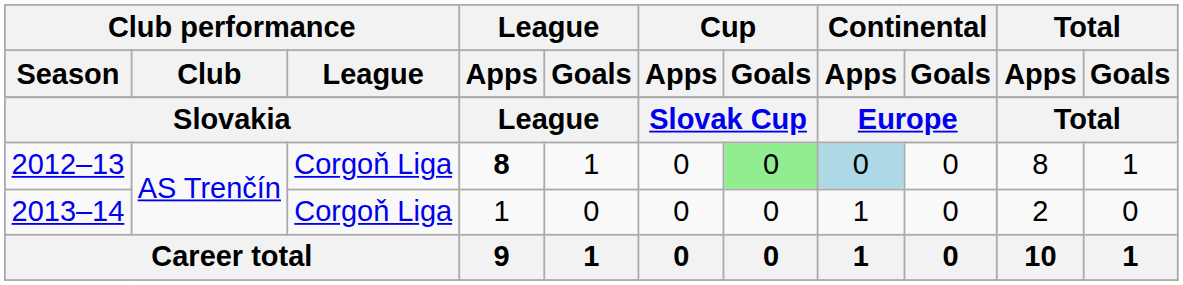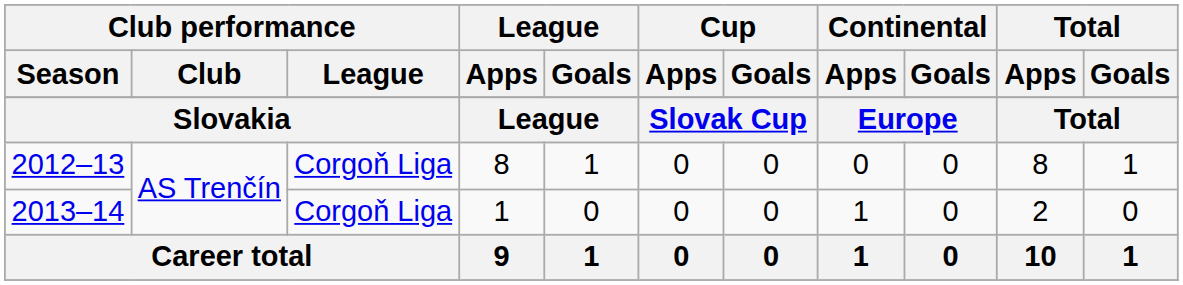(502, 165) bold -> (502, 165) normal
(771, 165) lightgreen background -> (771, 165) no background
(861, 165) lightblue background -> (861, 165) no background
